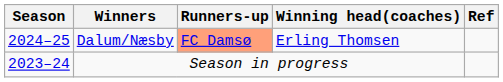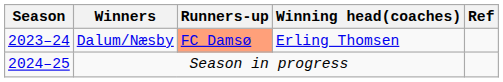(39, 40) 2024–25 -> (39, 40) 2023–24
(39, 64) 2023–24 -> (39, 64) 2024–25
